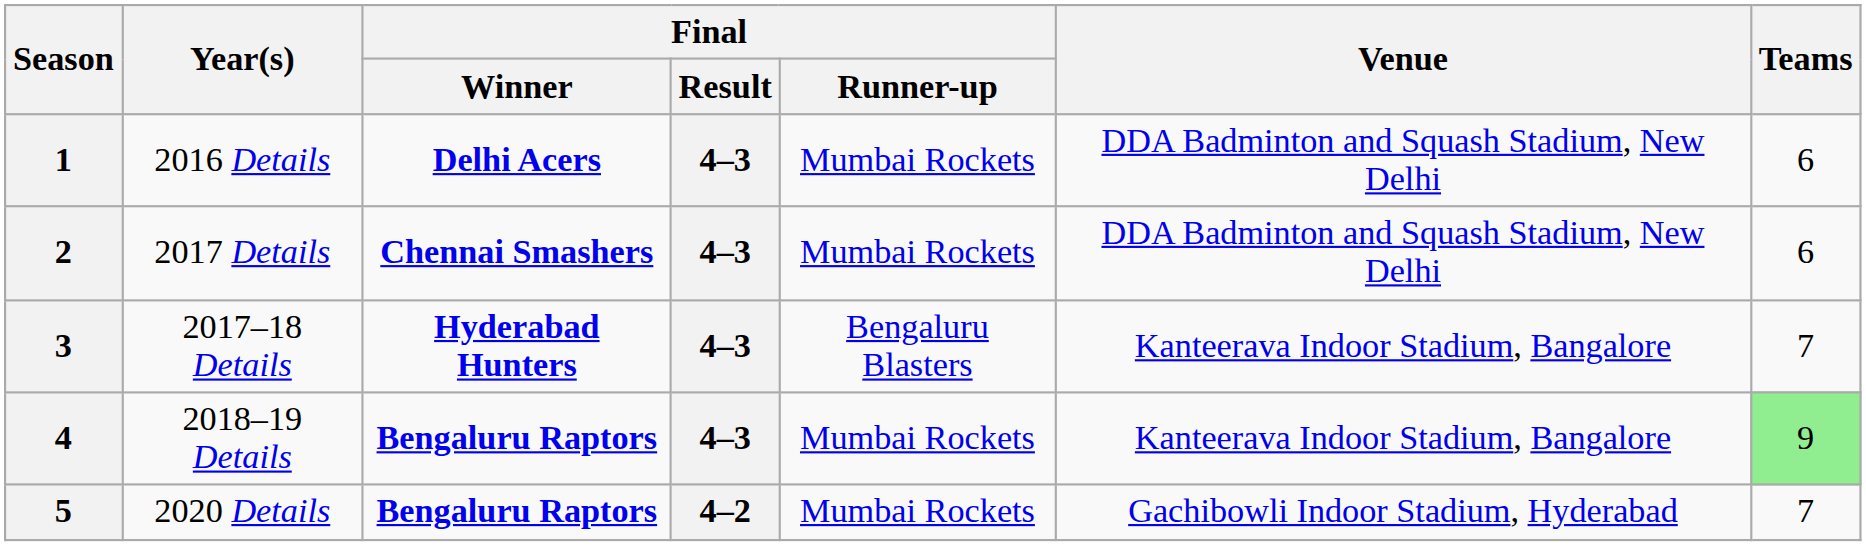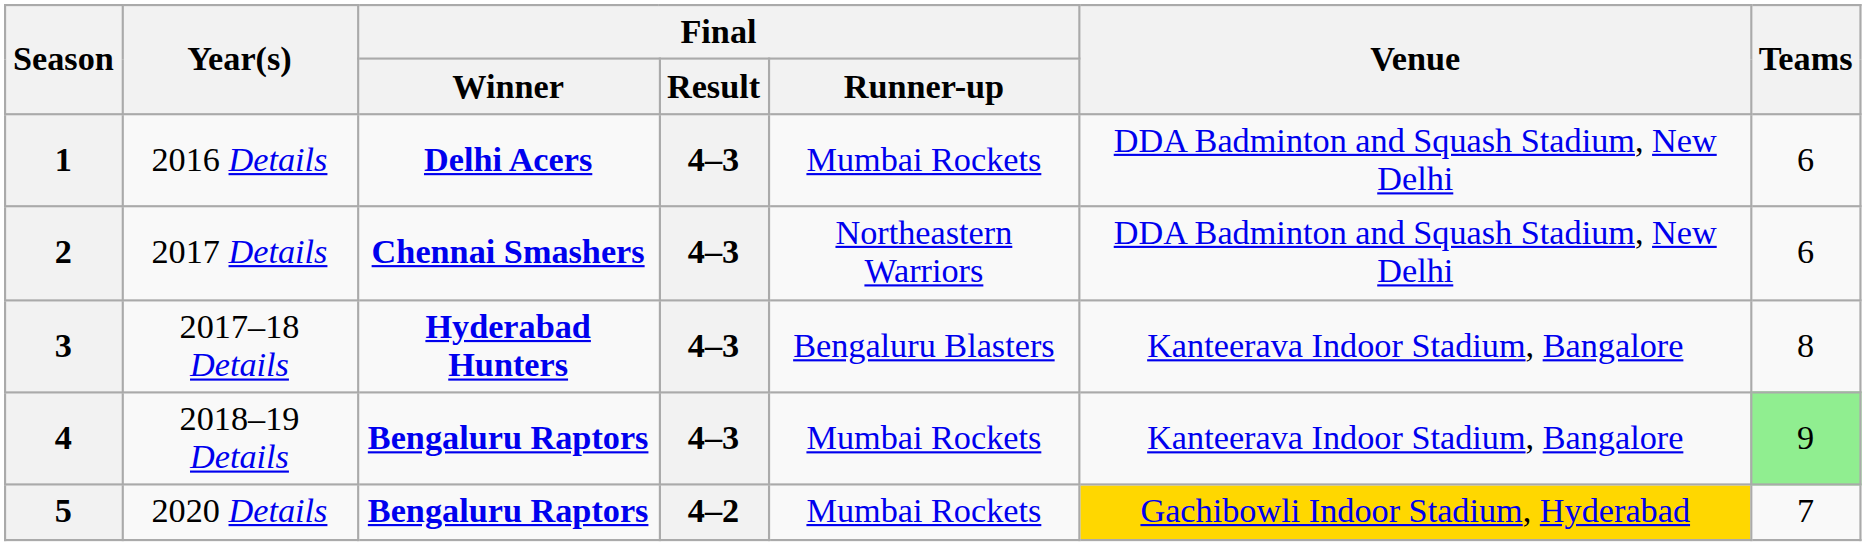(917, 252) Mumbai Rockets -> (924, 252) Northeastern Warriors
(1806, 345) 7 -> (1806, 345) 8
(1403, 511) no background -> (1415, 511) gold background
